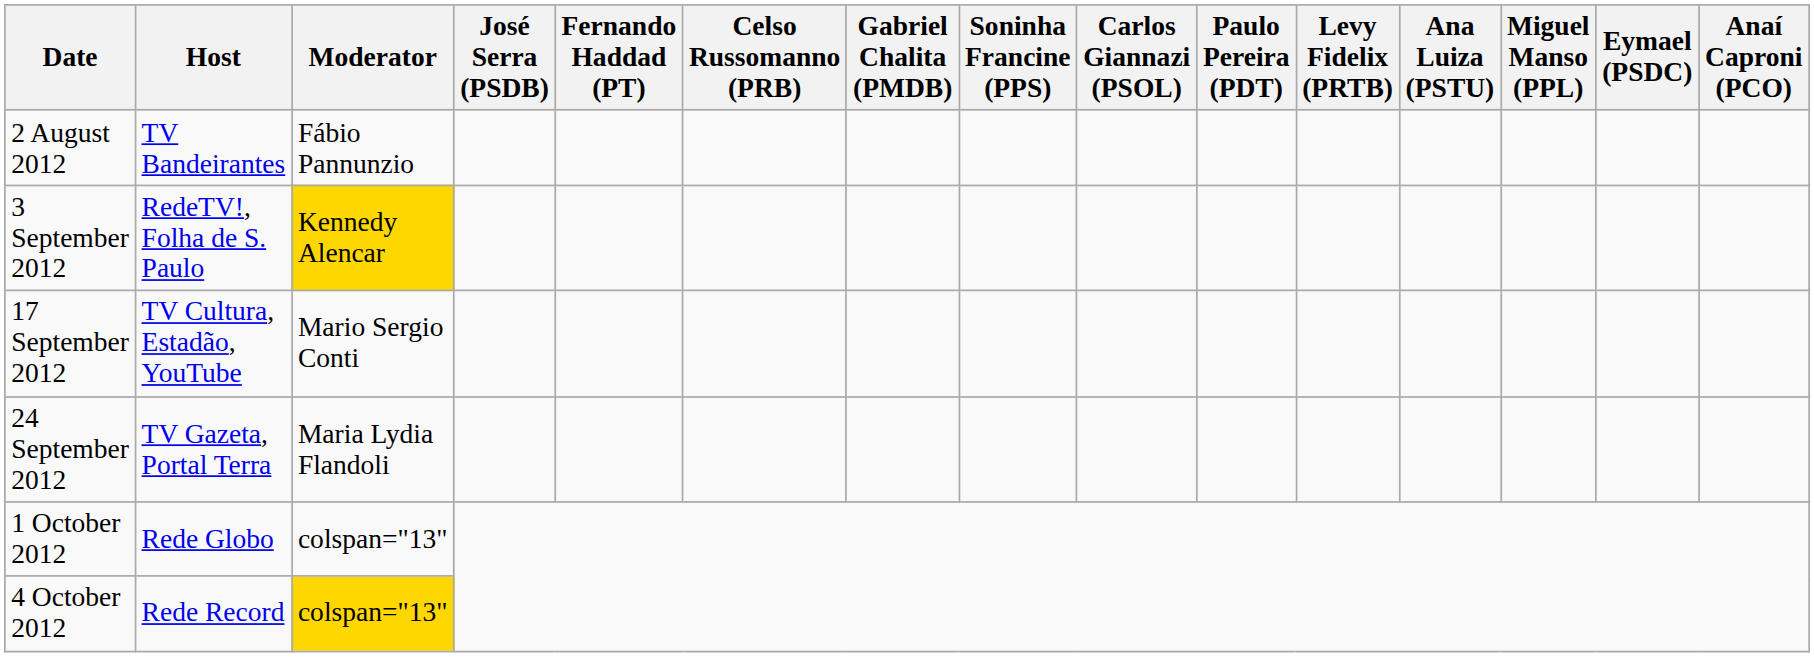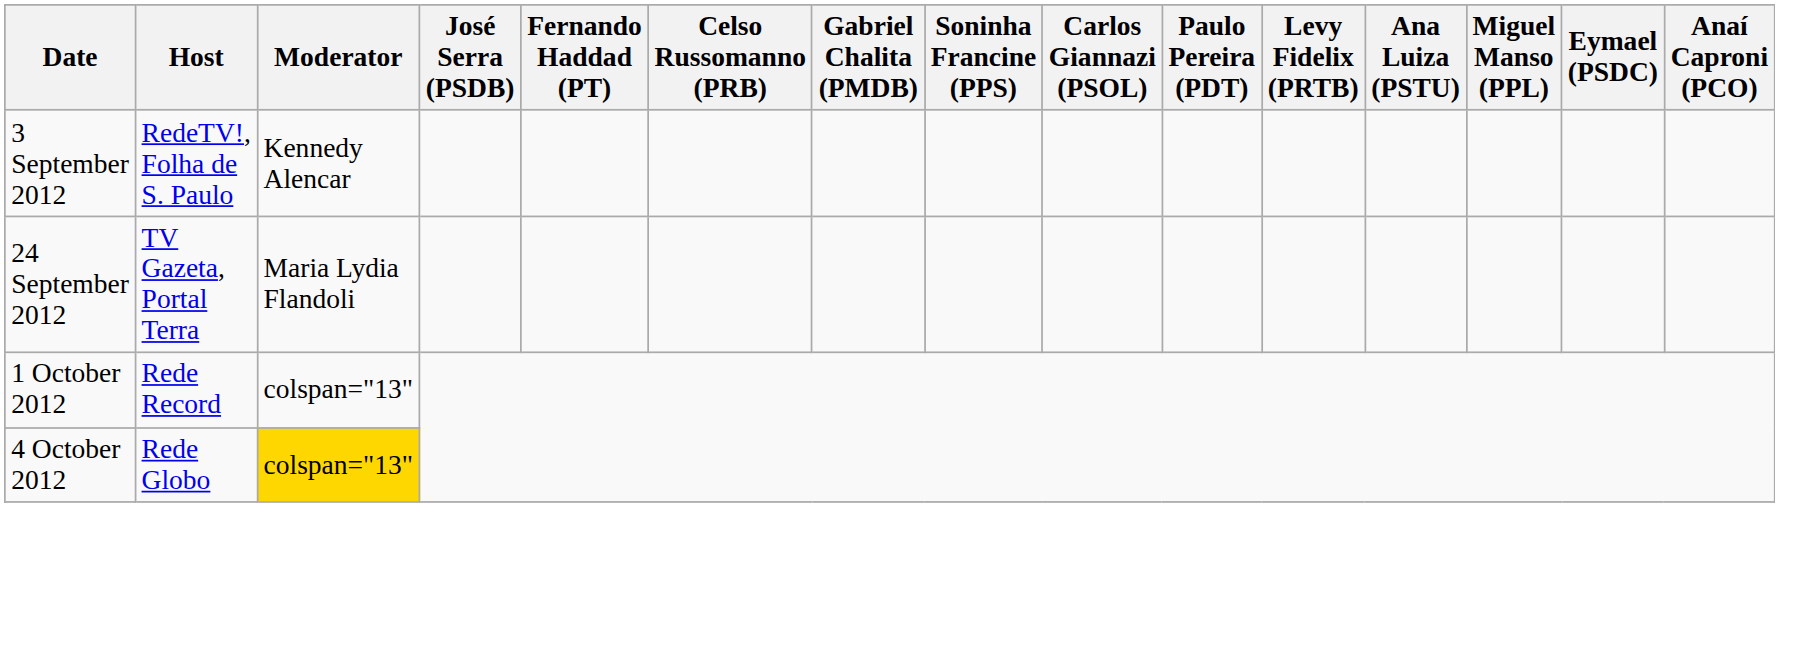- row: (61, 147)
(348, 237) gold background -> (313, 162) no background
- row: (70, 343)
(208, 538) Rede Globo -> (181, 389) Rede Record
(213, 613) Rede Record -> (176, 464) Rede Globo
